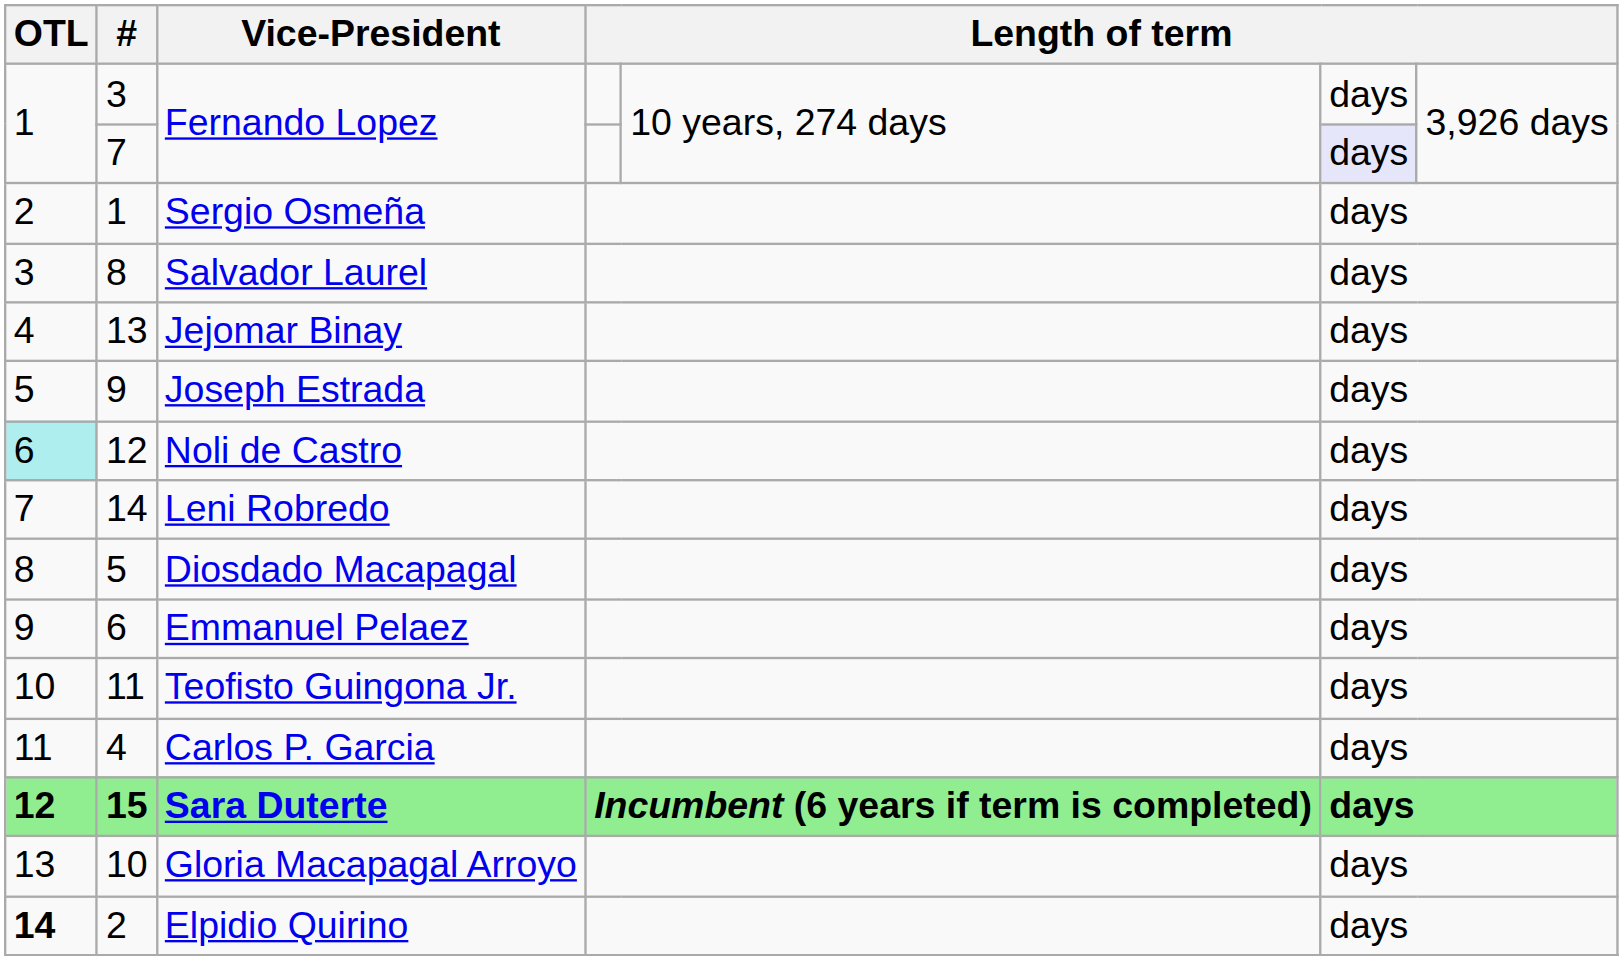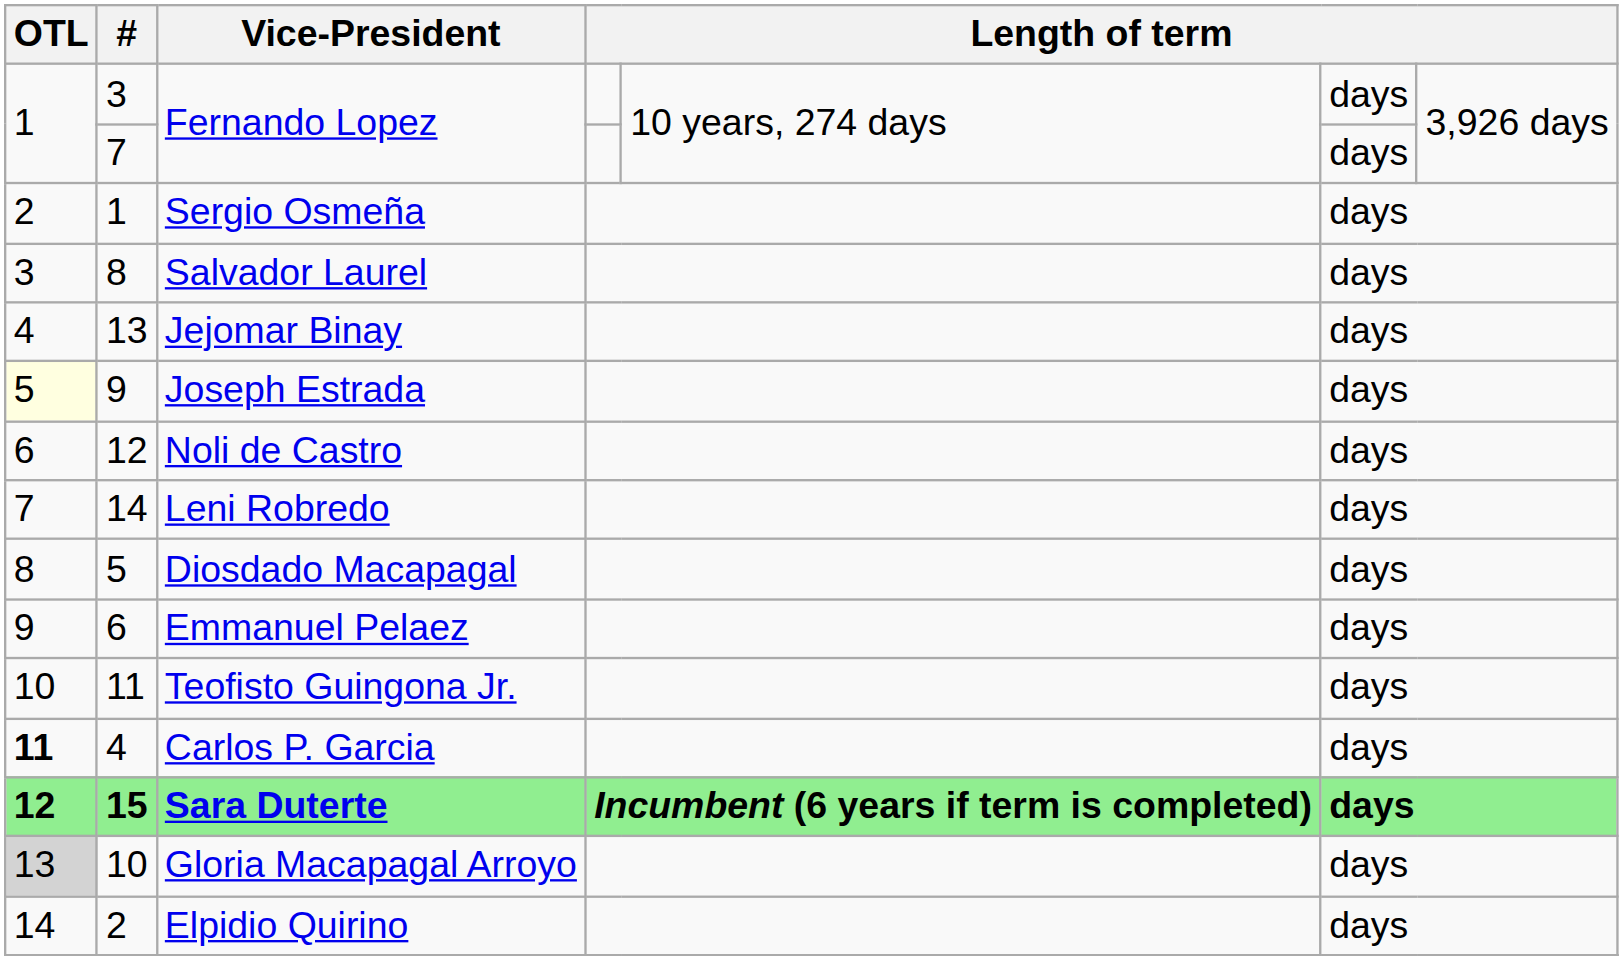(1369, 152) lavender background -> (1369, 152) no background
(24, 390) no background -> (24, 390) lightyellow background
(24, 449) paleturquoise background -> (24, 449) no background
(33, 746) normal -> (34, 746) bold
(35, 865) no background -> (35, 865) lightgrey background
(35, 924) bold -> (35, 924) normal
